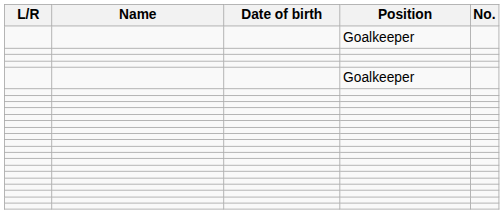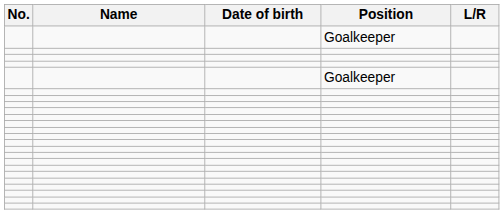columns swapped: (484, 15) <-> (28, 15)
